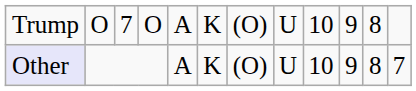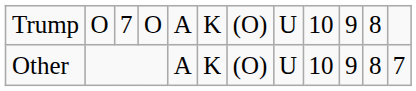(40, 64) lavender background -> (40, 64) no background
